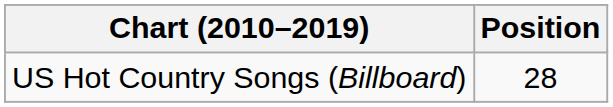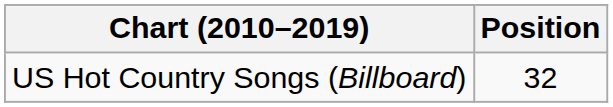(540, 76) 28 -> (540, 76) 32
